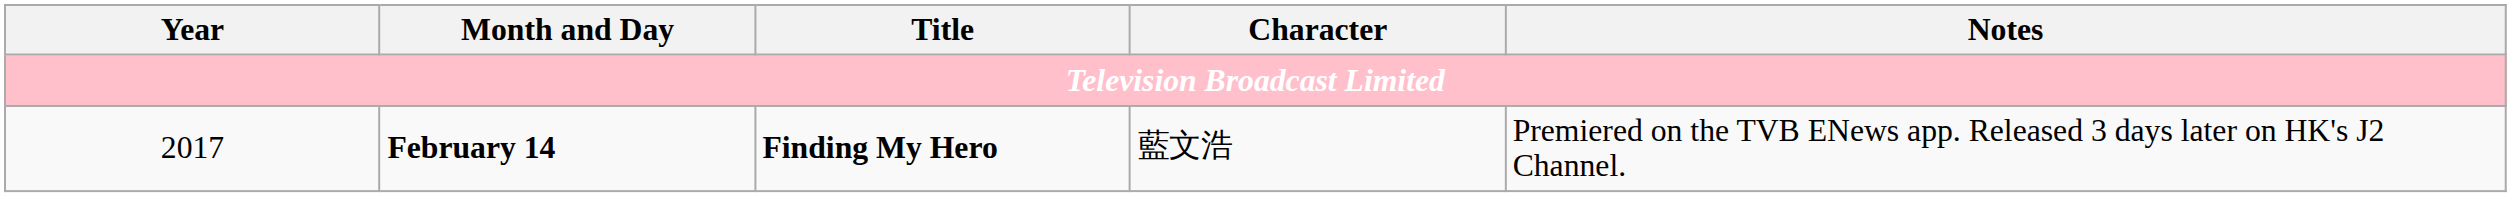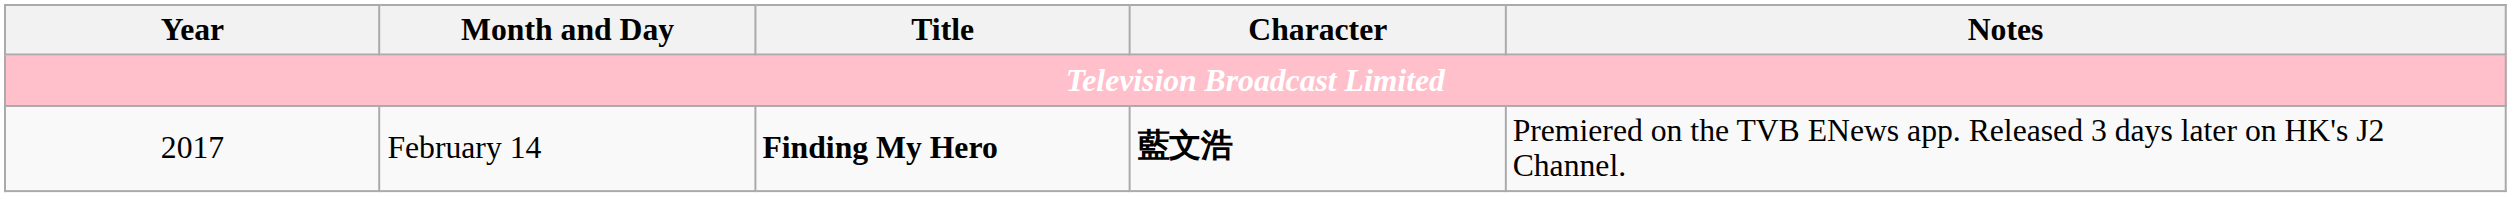(471, 147) bold -> (464, 147) normal
(1185, 146) normal -> (1185, 146) bold
